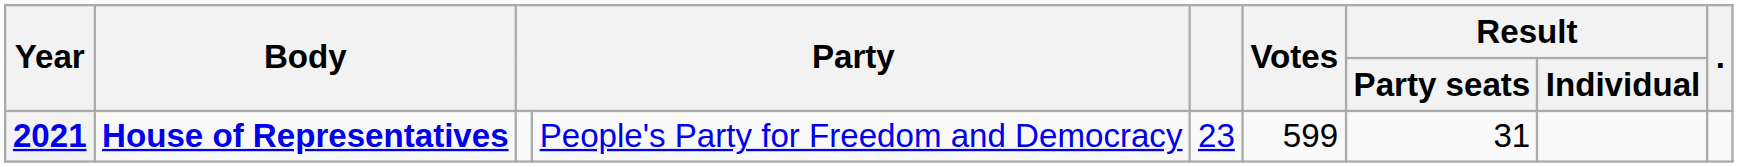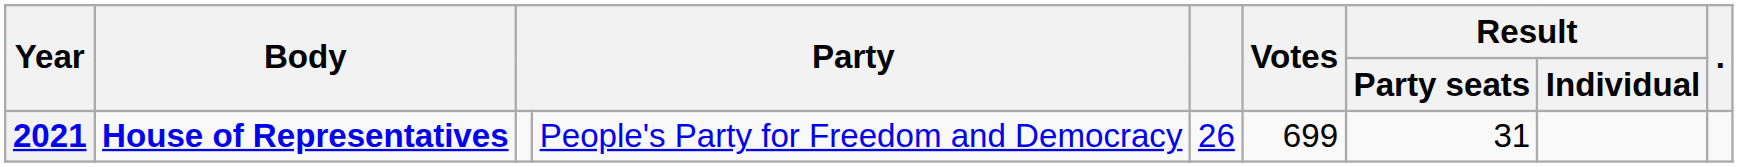(1216, 136) 23 -> (1216, 136) 26
(1310, 136) 599 -> (1310, 136) 699
